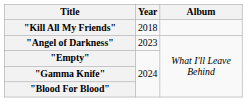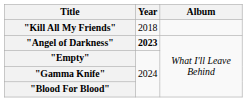(148, 43) normal -> (148, 43) bold
